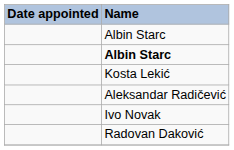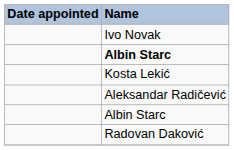(135, 34) Albin Starc -> (133, 34) Ivo Novak
(133, 114) Ivo Novak -> (135, 114) Albin Starc
